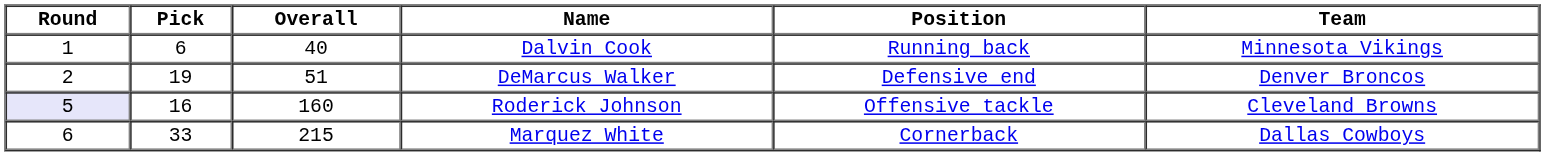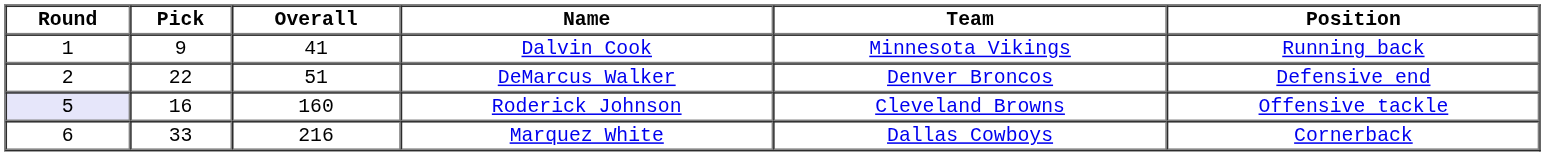columns swapped: (959, 20) <-> (1342, 20)
(181, 49) 6 -> (181, 49) 9
(316, 49) 40 -> (316, 49) 41
(181, 78) 19 -> (181, 78) 22
(316, 135) 215 -> (316, 135) 216
